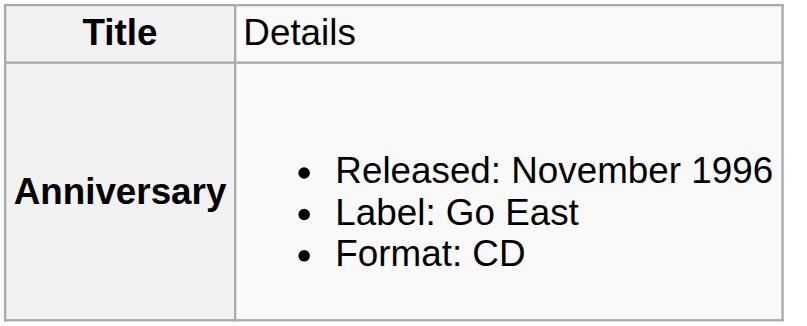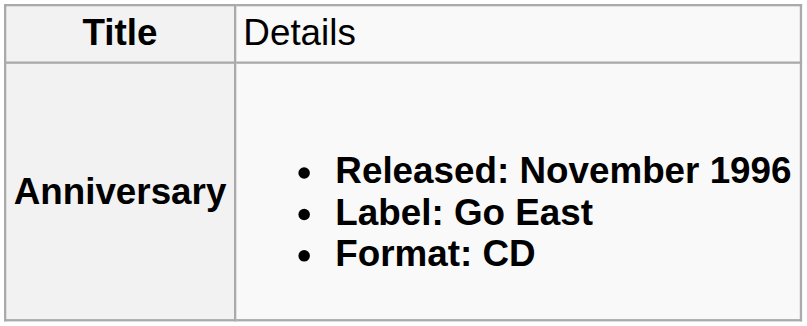(508, 212) normal -> (517, 212) bold
